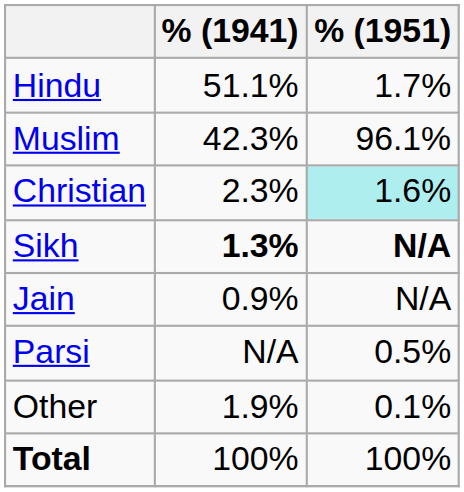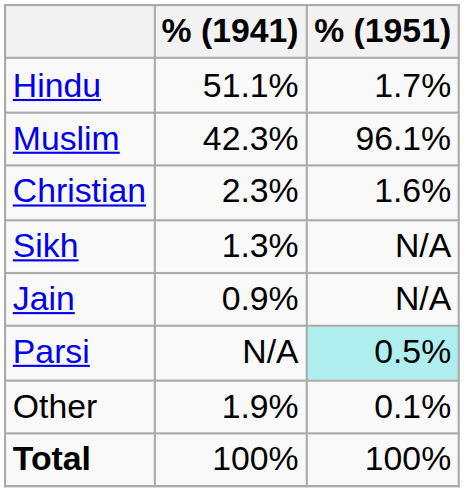(413, 191) paleturquoise background -> (413, 191) no background
(260, 245) bold -> (260, 245) normal
(422, 245) bold -> (423, 245) normal
(413, 352) no background -> (413, 352) paleturquoise background
